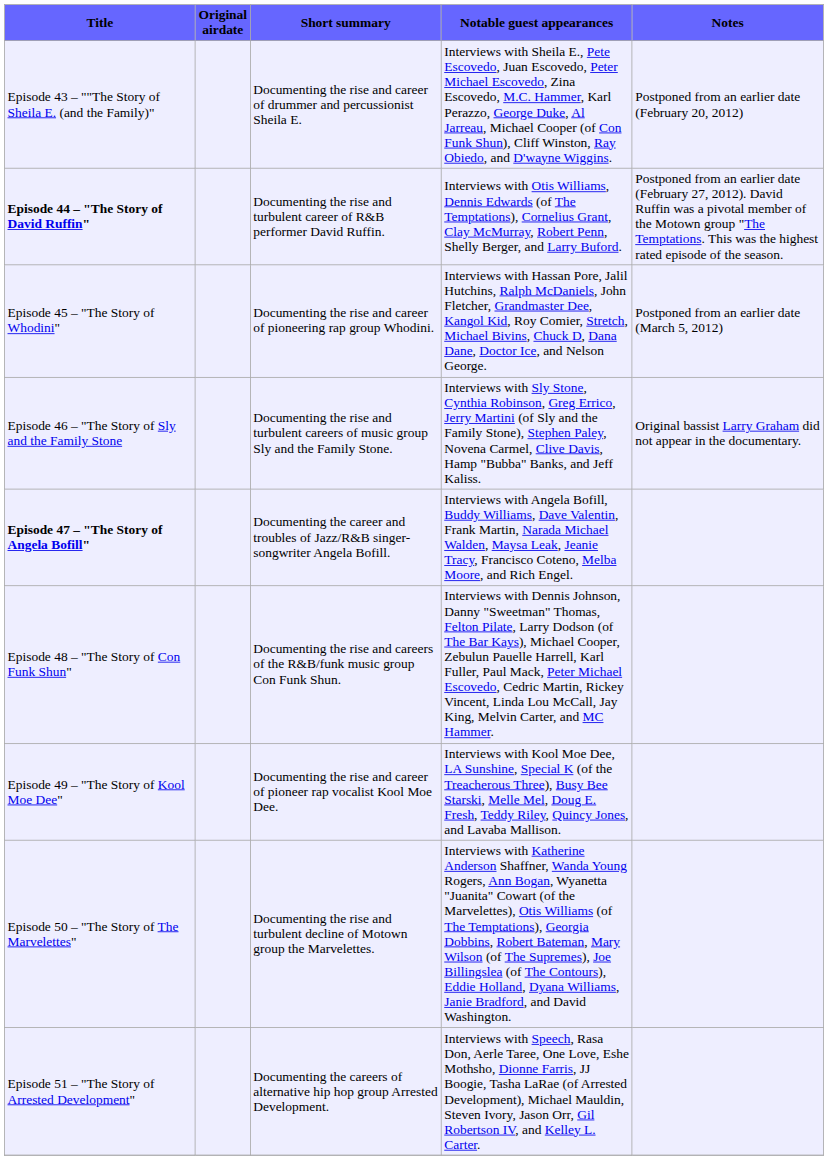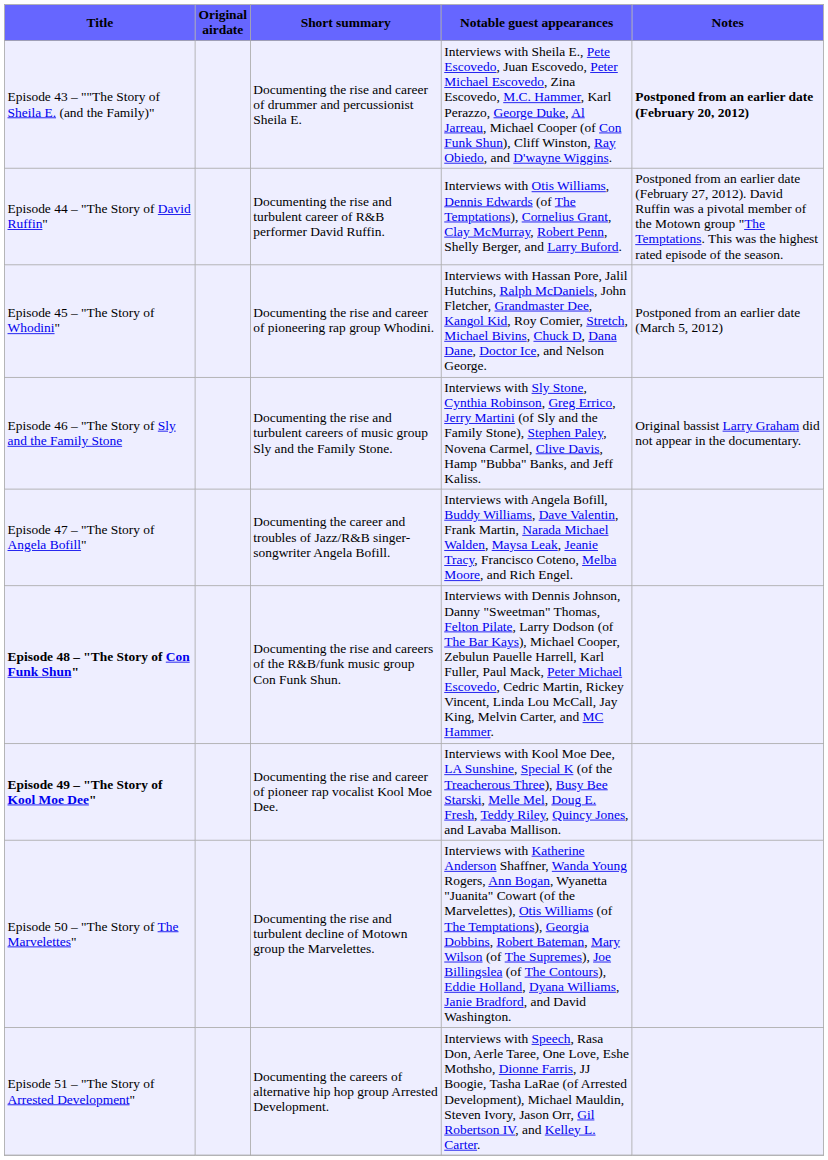(718, 104) normal -> (724, 104) bold
(85, 216) bold -> (99, 216) normal
(85, 537) bold -> (81, 537) normal
(94, 664) normal -> (99, 664) bold
(96, 791) normal -> (85, 791) bold
